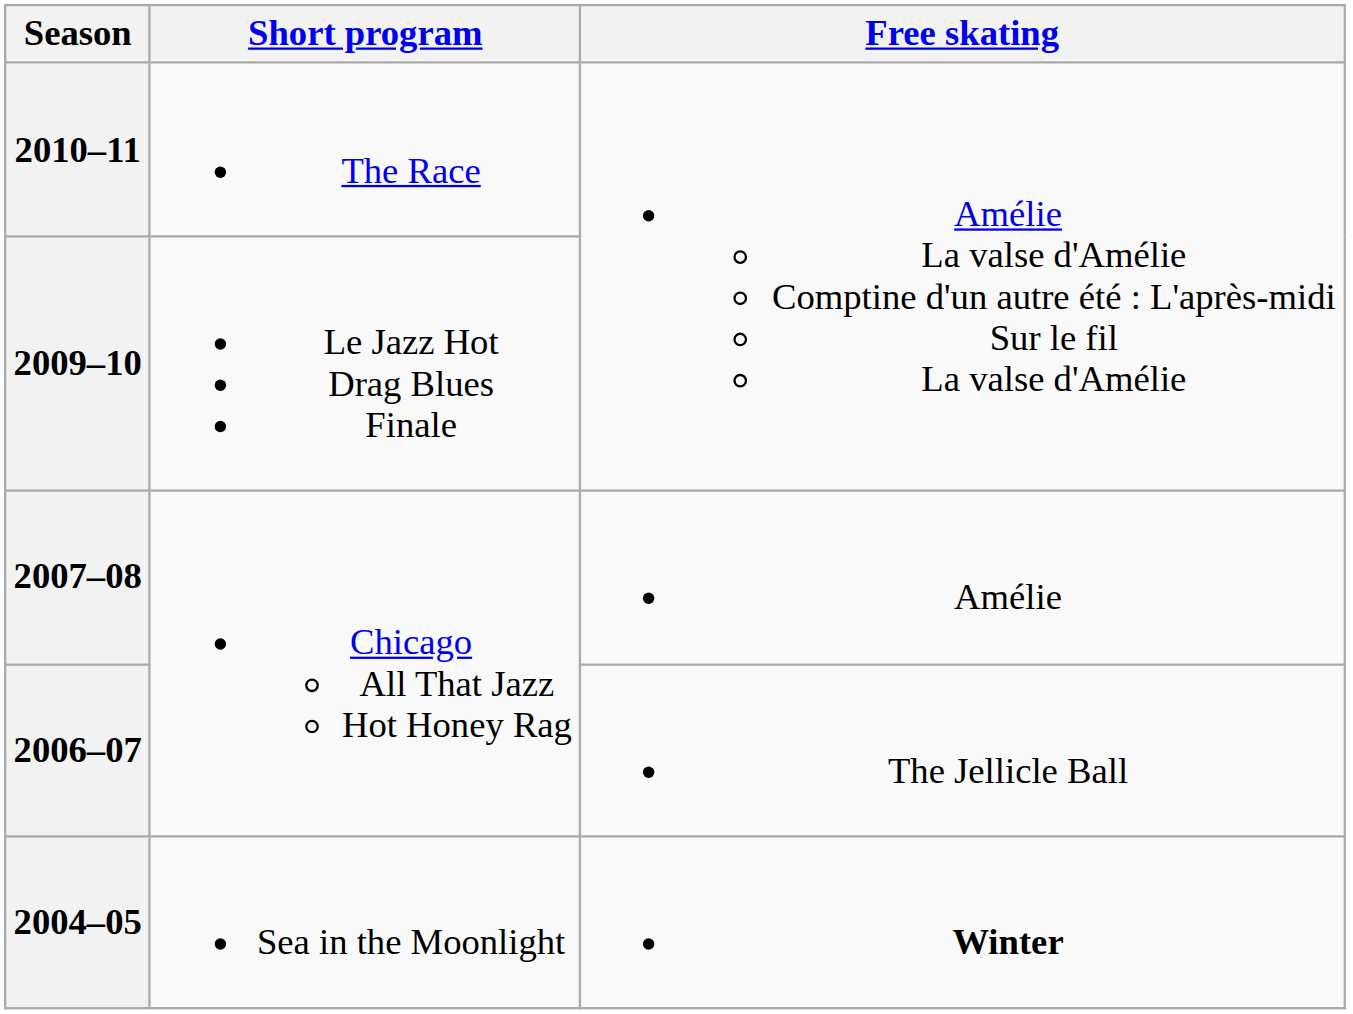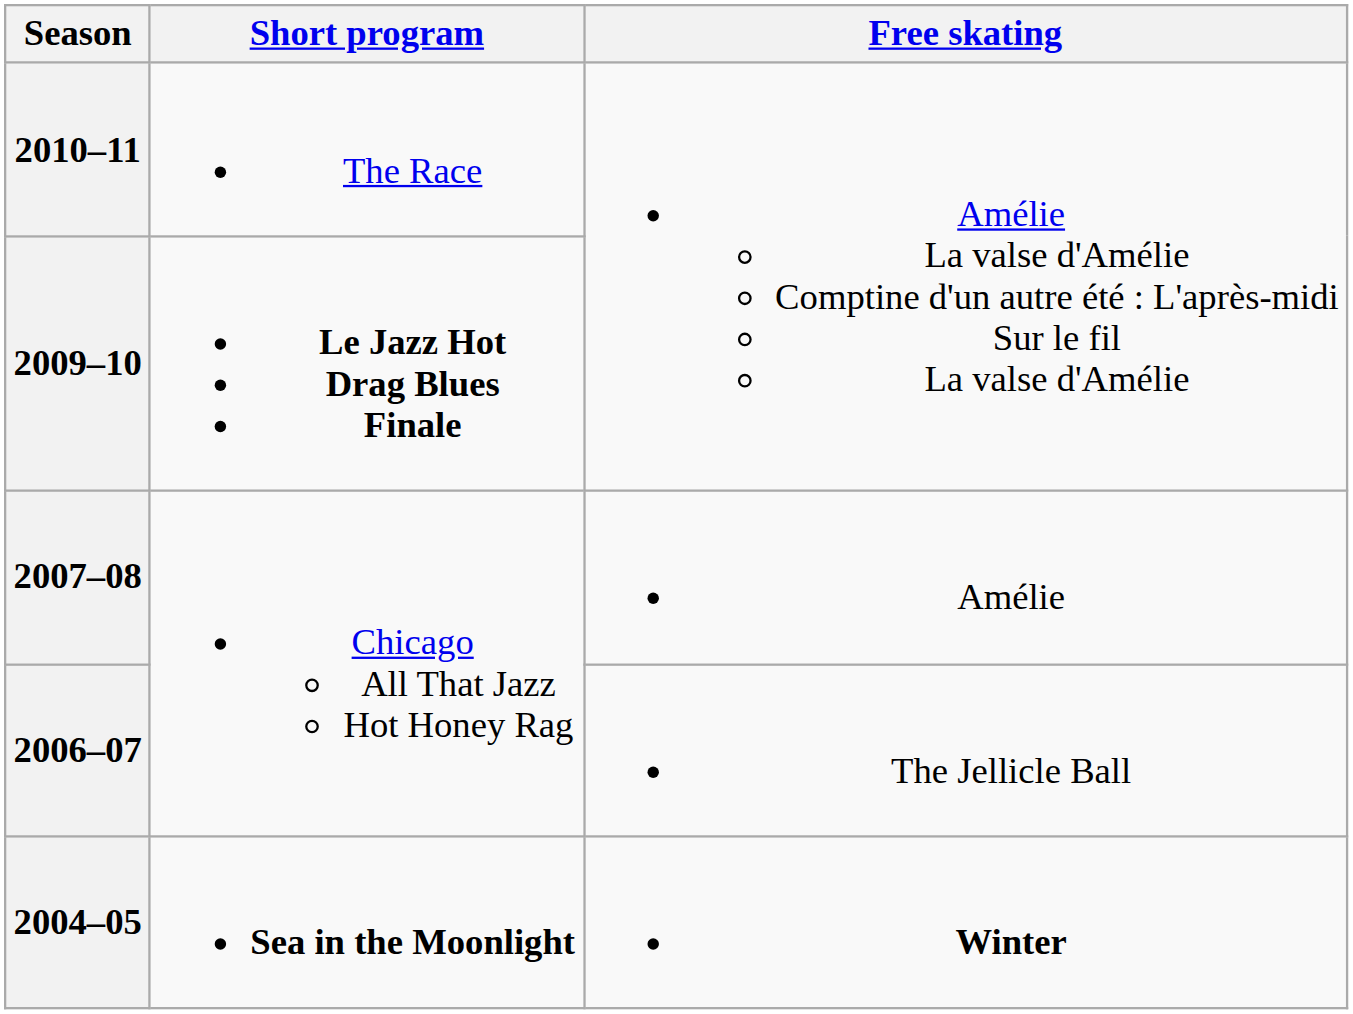(365, 384) normal -> (367, 384) bold
(365, 943) normal -> (367, 943) bold
